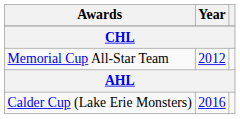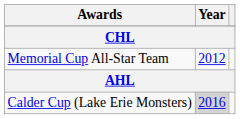(212, 102) no background -> (212, 102) lightgrey background
